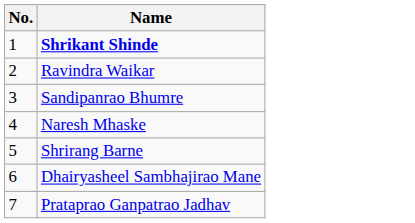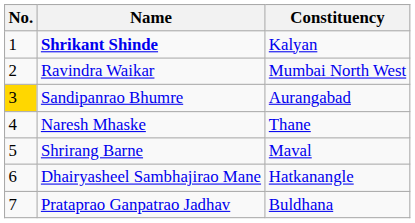+ column: (338, 17)
(13, 97) no background -> (13, 97) gold background
